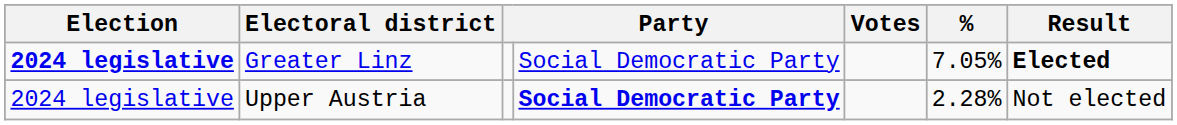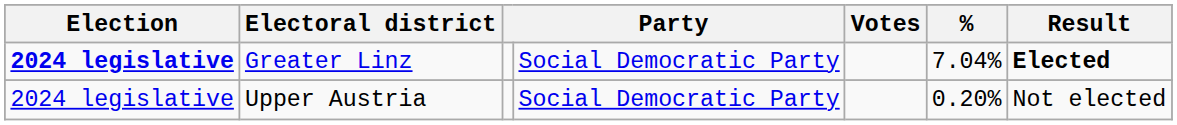(967, 62) 7.05% -> (967, 62) 7.04%
(679, 100) bold -> (679, 100) normal
(967, 100) 2.28% -> (967, 100) 0.20%
